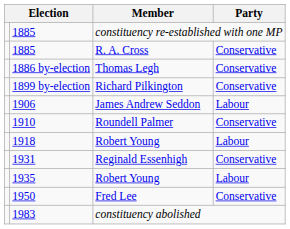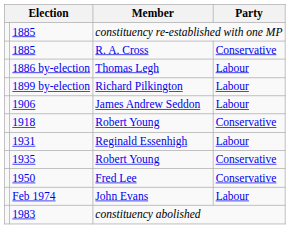(246, 68) Conservative -> (232, 68) Labour
(246, 86) Conservative -> (232, 86) Labour
- row: (24, 123)
(232, 141) Labour -> (246, 123) Conservative
(246, 159) Conservative -> (232, 141) Labour
(232, 178) Labour -> (246, 159) Conservative
+ row: (34, 196)
